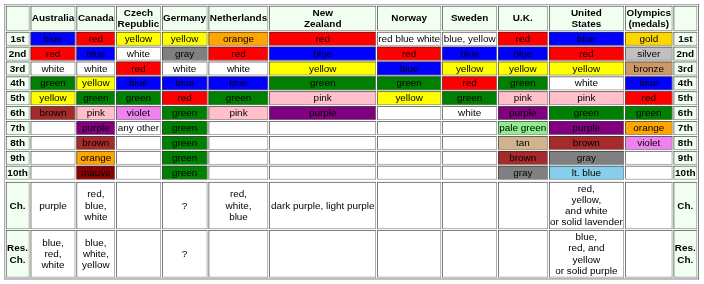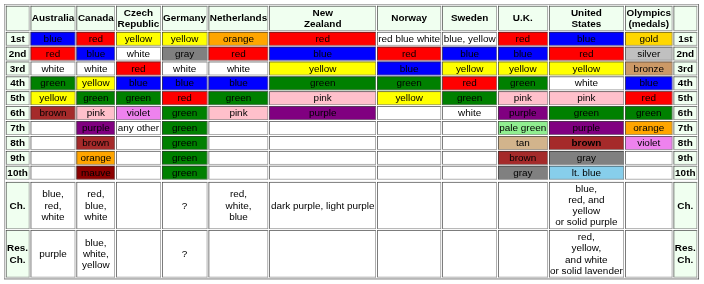(586, 143) normal -> (586, 143) bold
(53, 205) purple -> (53, 205) blue, red, white
(586, 205) red, yellow, and white or solid lavender -> (586, 205) blue, red, and yellow or solid purple
(53, 254) blue, red, white -> (53, 254) purple
(586, 254) blue, red, and yellow or solid purple -> (586, 254) red, yellow, and white or solid lavender
